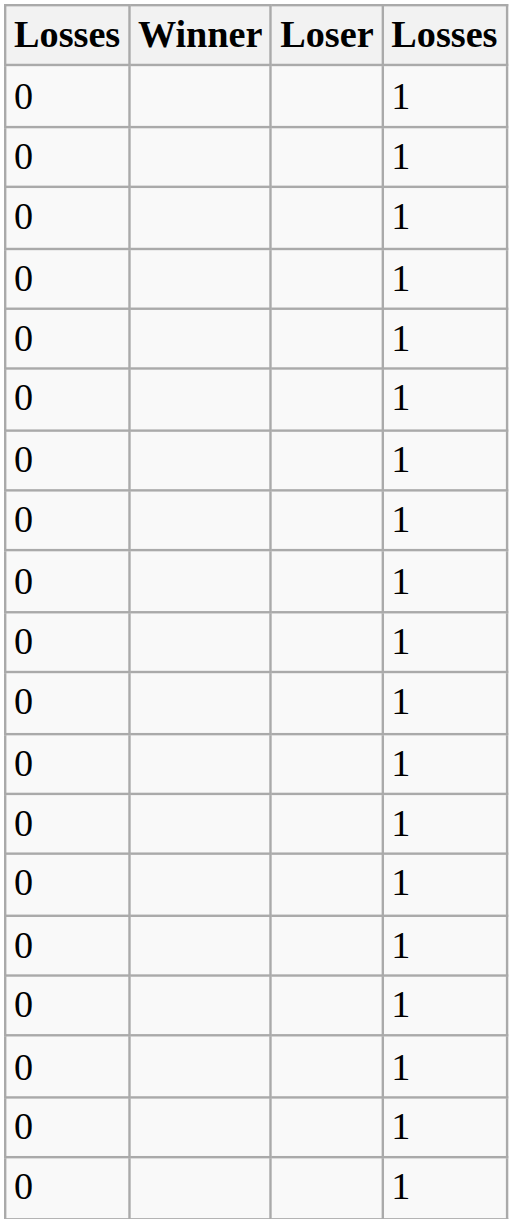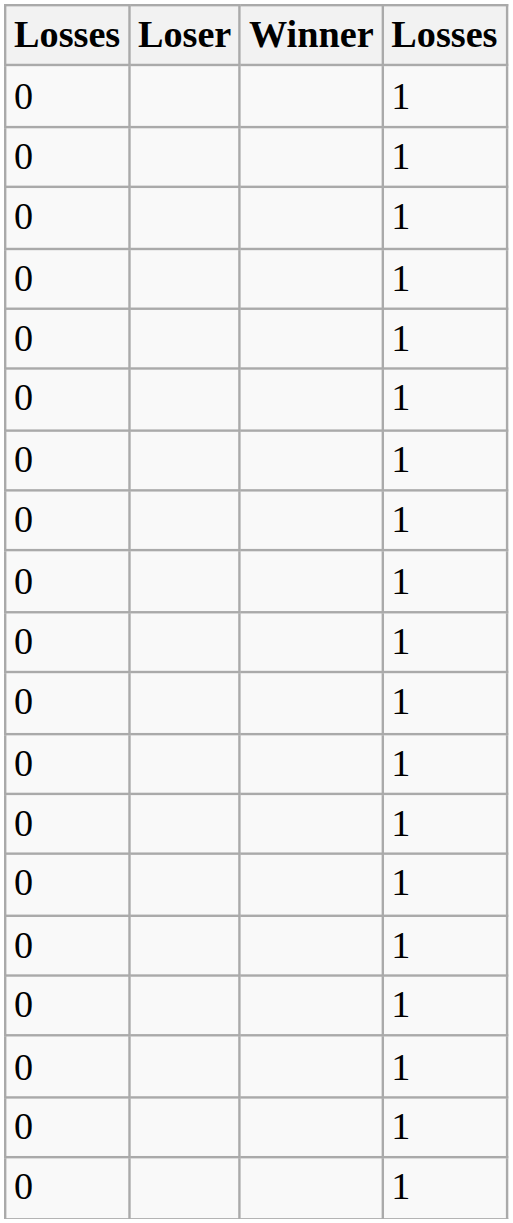columns swapped: (200, 34) <-> (327, 34)
